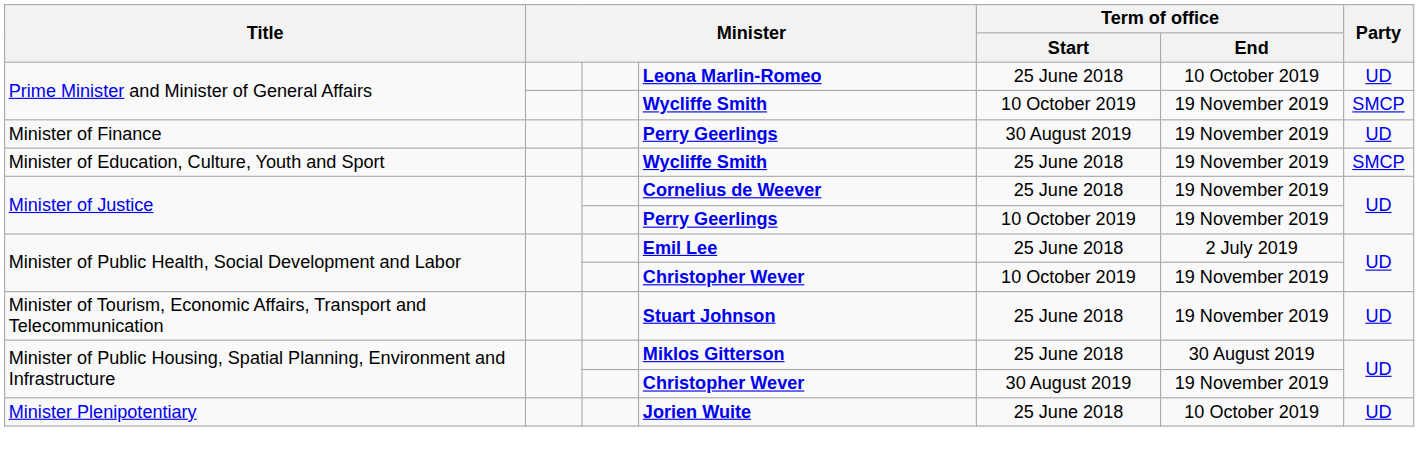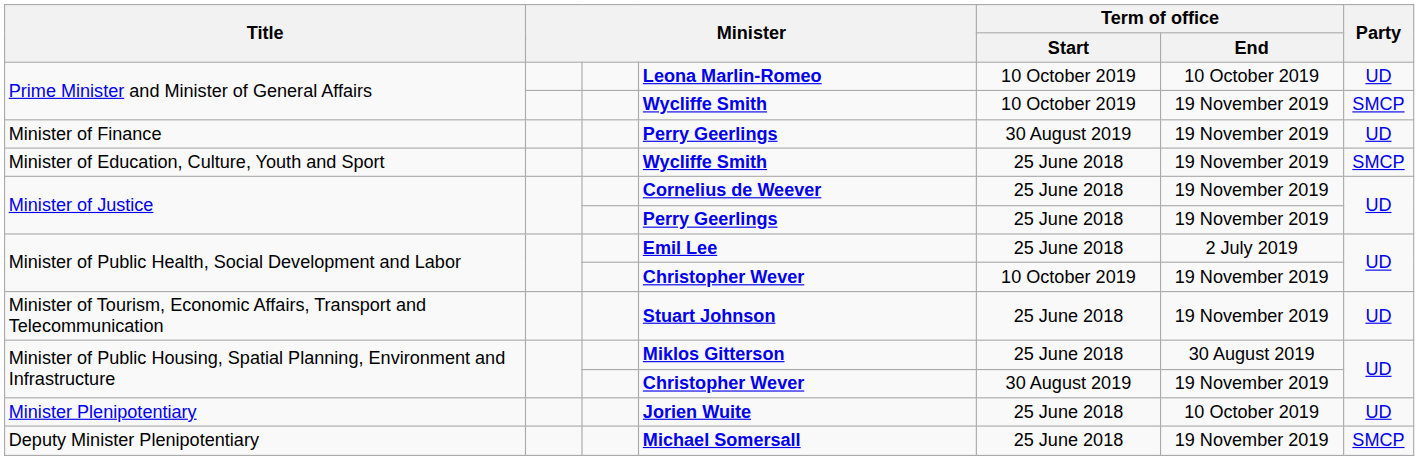(1068, 76) 25 June 2018 -> (1068, 76) 10 October 2019
(1068, 219) 10 October 2019 -> (1068, 219) 25 June 2018
+ row: (134, 440)
